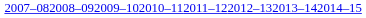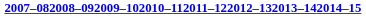(183, 8) normal -> (183, 8) bold
